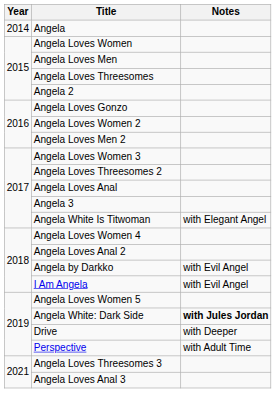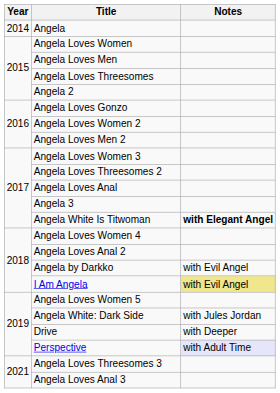(225, 220) normal -> (228, 220) bold
(216, 284) no background -> (216, 284) khaki background
(226, 316) bold -> (222, 316) normal
(217, 348) no background -> (217, 348) lavender background
